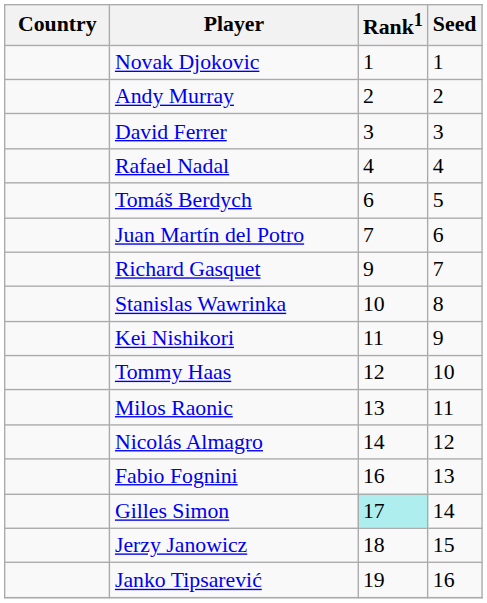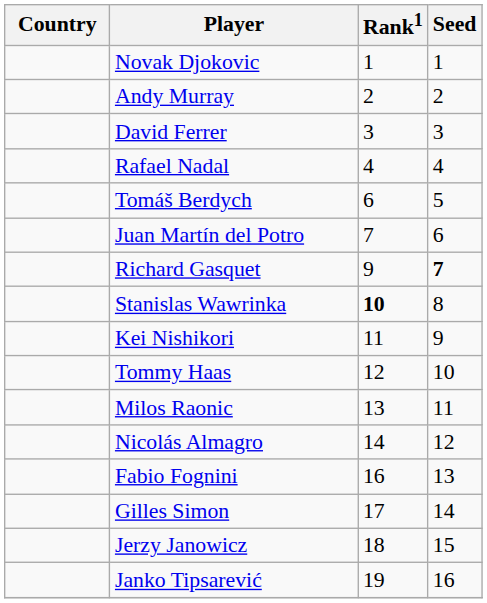(438, 269) normal -> (438, 269) bold
(374, 303) normal -> (374, 303) bold
(374, 510) paleturquoise background -> (374, 510) no background
